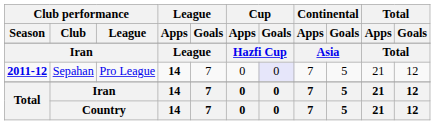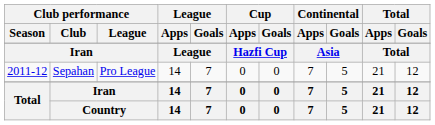(27, 71) bold -> (27, 71) normal
(174, 71) bold -> (175, 71) normal
(276, 71) lavender background -> (276, 71) no background
